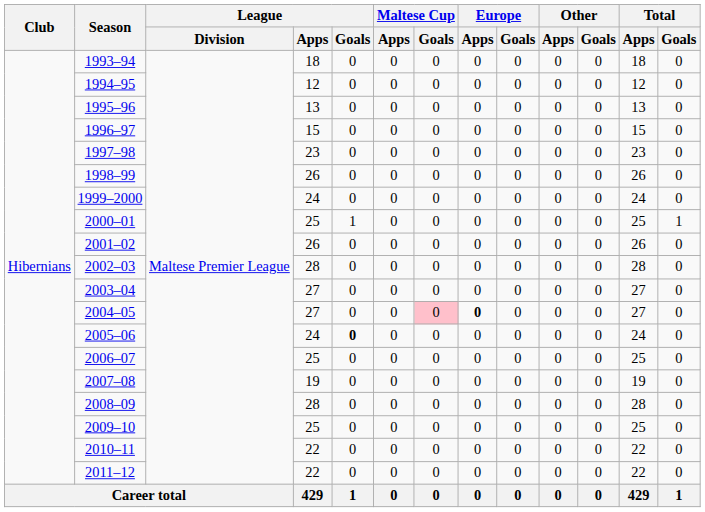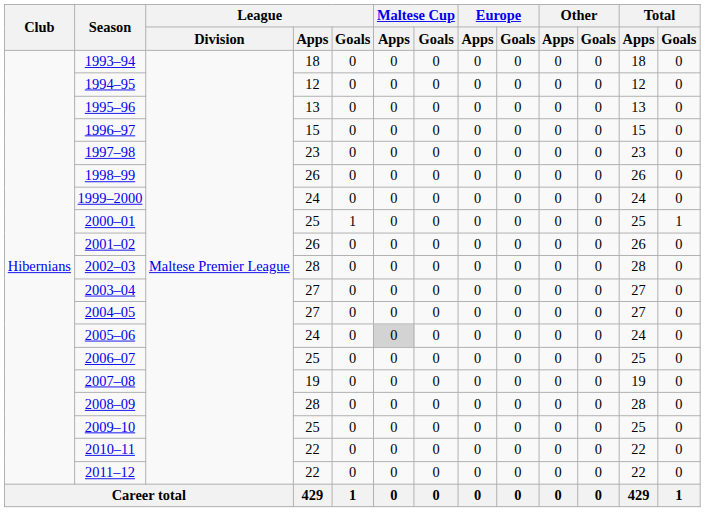(436, 312) pink background -> (436, 312) no background
(478, 312) bold -> (478, 312) normal
(353, 335) bold -> (353, 335) normal
(394, 335) no background -> (394, 335) lightgrey background
